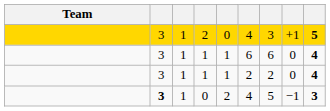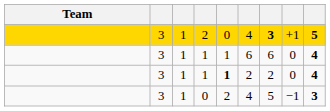(271, 34) normal -> (271, 34) bold
(227, 75) normal -> (227, 75) bold
(161, 95) bold -> (161, 95) normal
